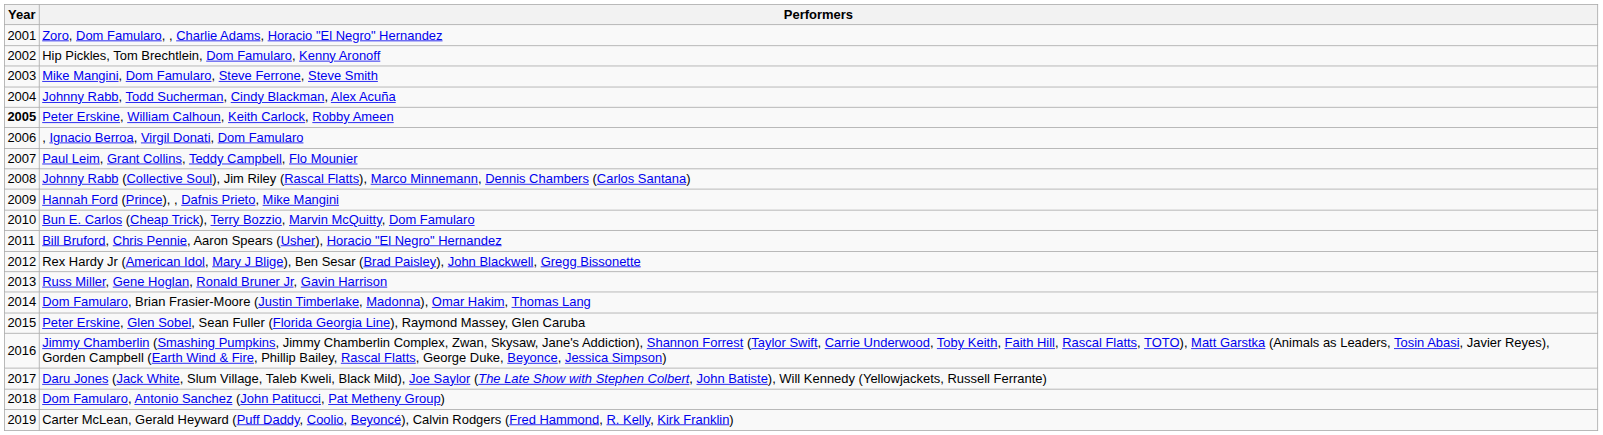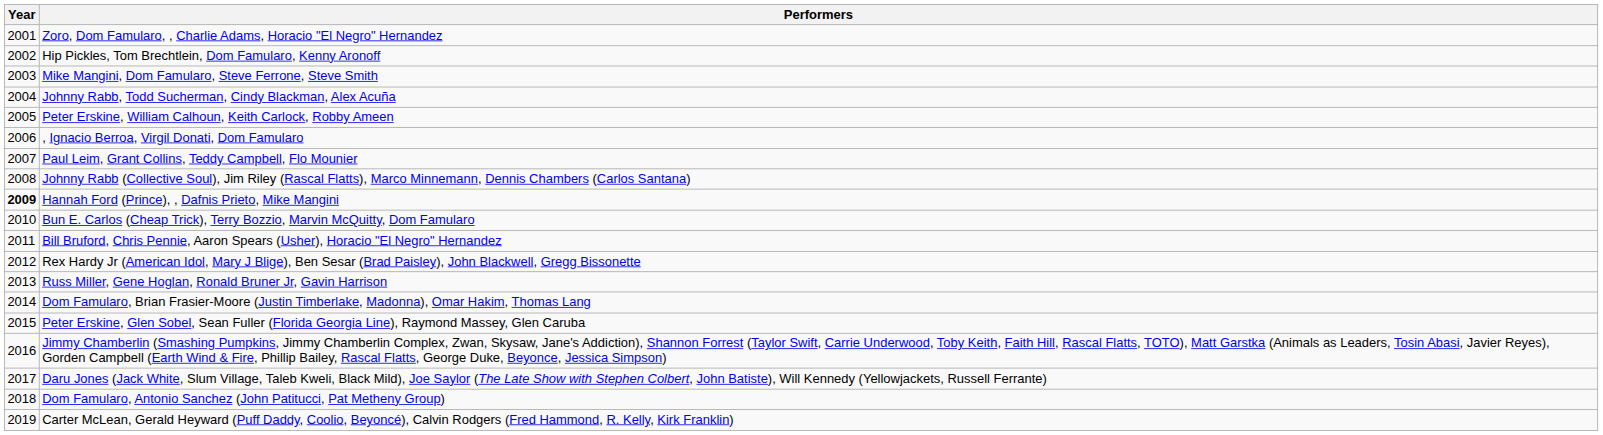(22, 117) bold -> (22, 117) normal
(22, 199) normal -> (22, 199) bold
